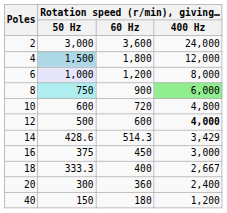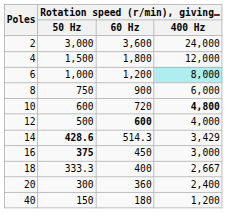(79, 59) lightblue background -> (79, 59) no background
(79, 75) lavender background -> (79, 75) no background
(205, 75) no background -> (205, 75) paleturquoise background
(85, 91) paleturquoise background -> (85, 91) no background
(205, 91) lightgreen background -> (205, 91) no background
(205, 106) normal -> (205, 106) bold
(143, 122) normal -> (143, 122) bold
(205, 122) bold -> (205, 122) normal
(79, 138) normal -> (79, 138) bold
(85, 153) normal -> (85, 153) bold
